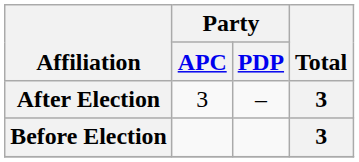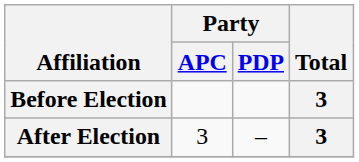rows swapped: (88, 136) <-> (88, 99)
